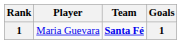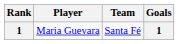(124, 30) bold -> (123, 30) normal
